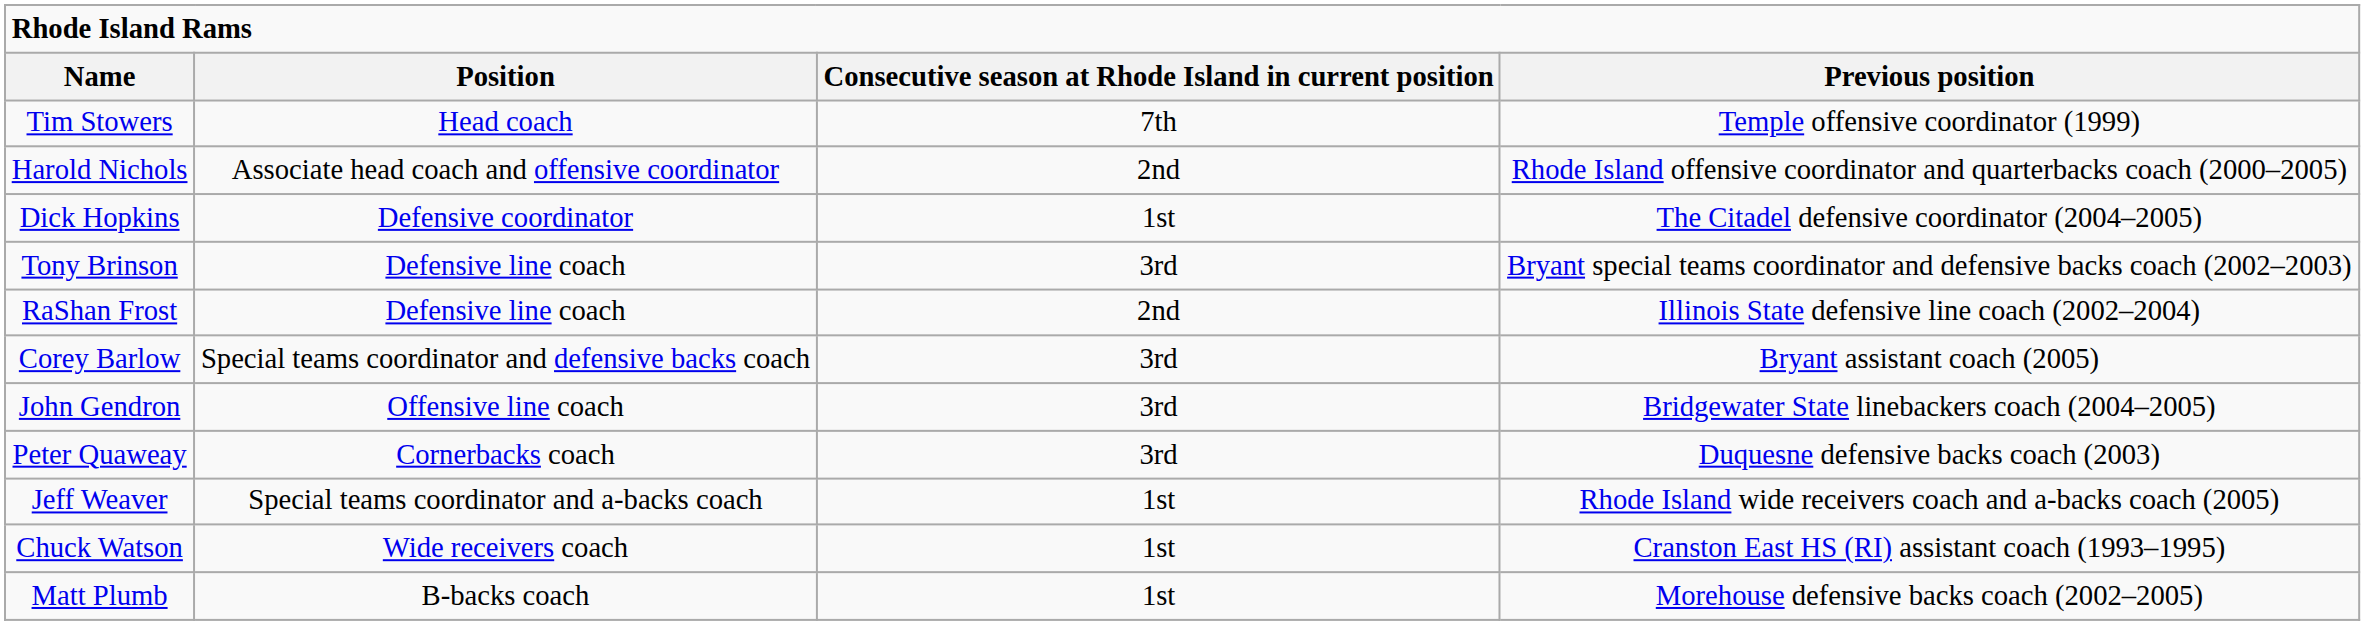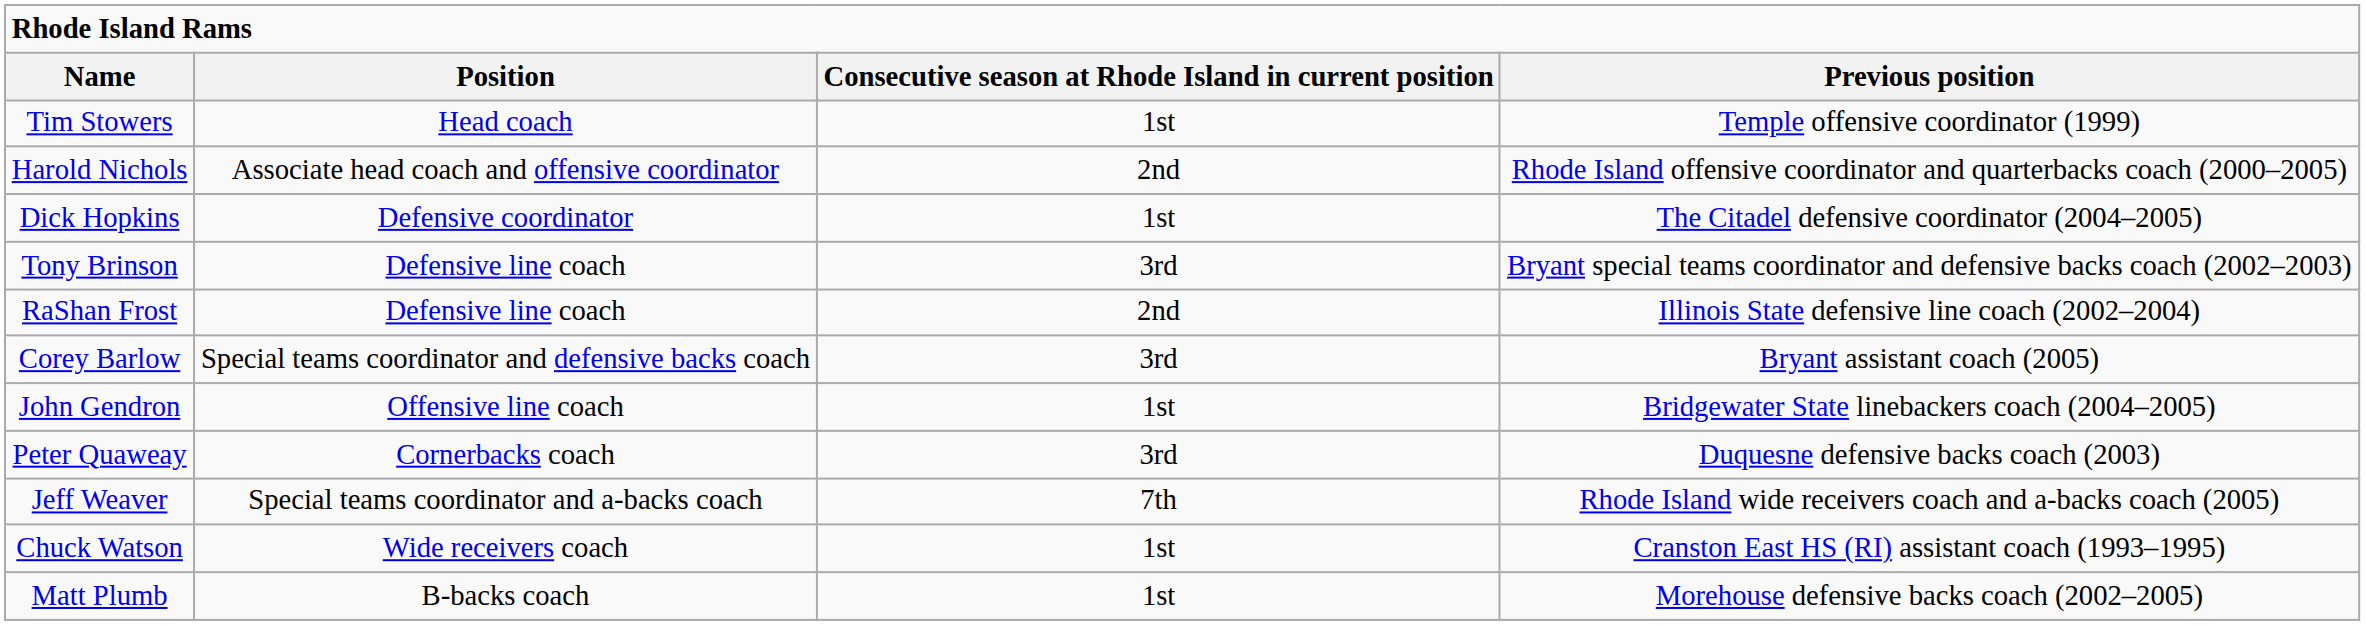(1159, 123) 7th -> (1159, 123) 1st
(1159, 406) 3rd -> (1159, 406) 1st
(1159, 501) 1st -> (1159, 501) 7th
